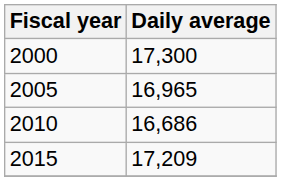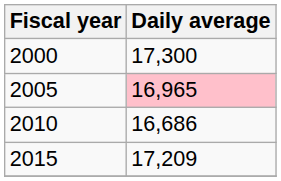(164, 90) no background -> (164, 90) pink background
